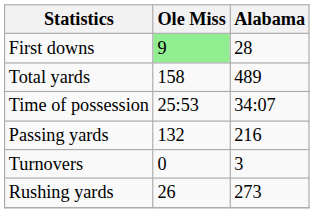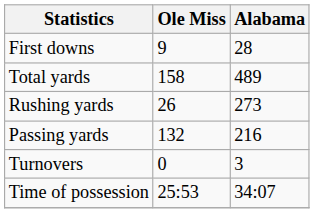(162, 48) lightgreen background -> (162, 48) no background
rows swapped: (61, 192) <-> (79, 105)
